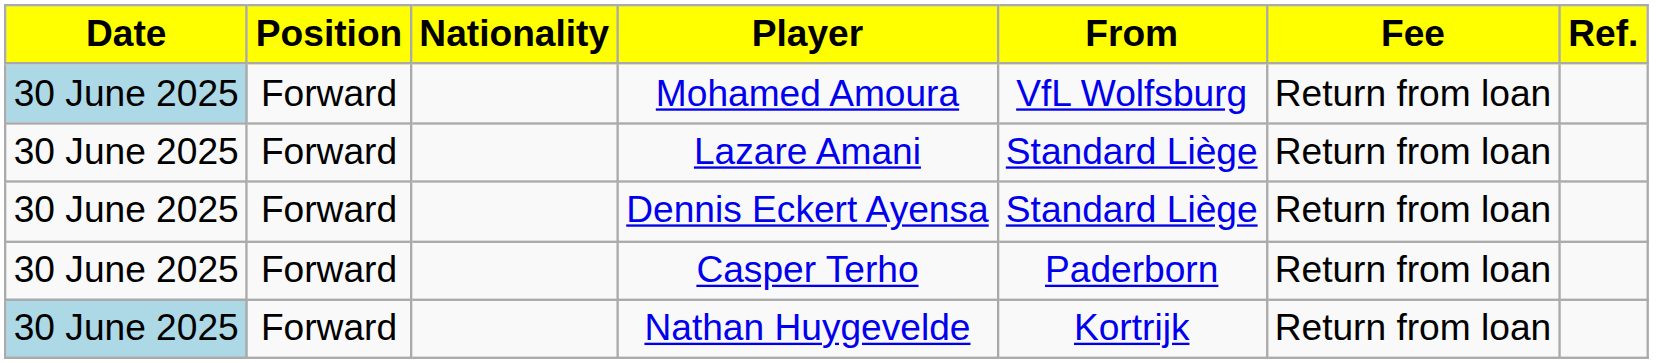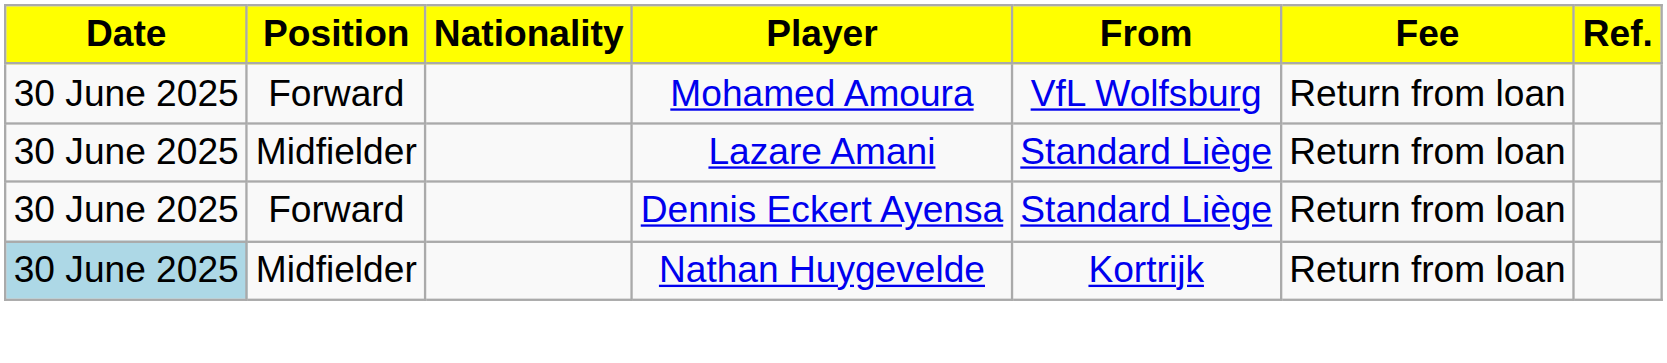(126, 92) lightblue background -> (126, 92) no background
(329, 151) Forward -> (336, 151) Midfielder
- row: (807, 269)
(329, 328) Forward -> (336, 269) Midfielder
